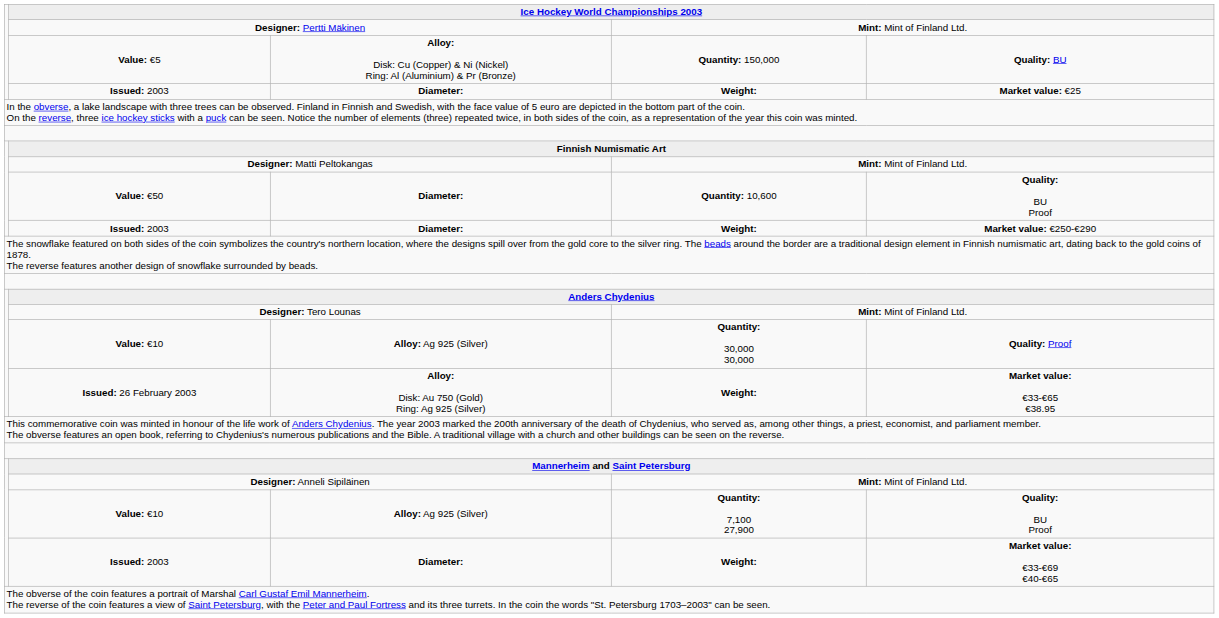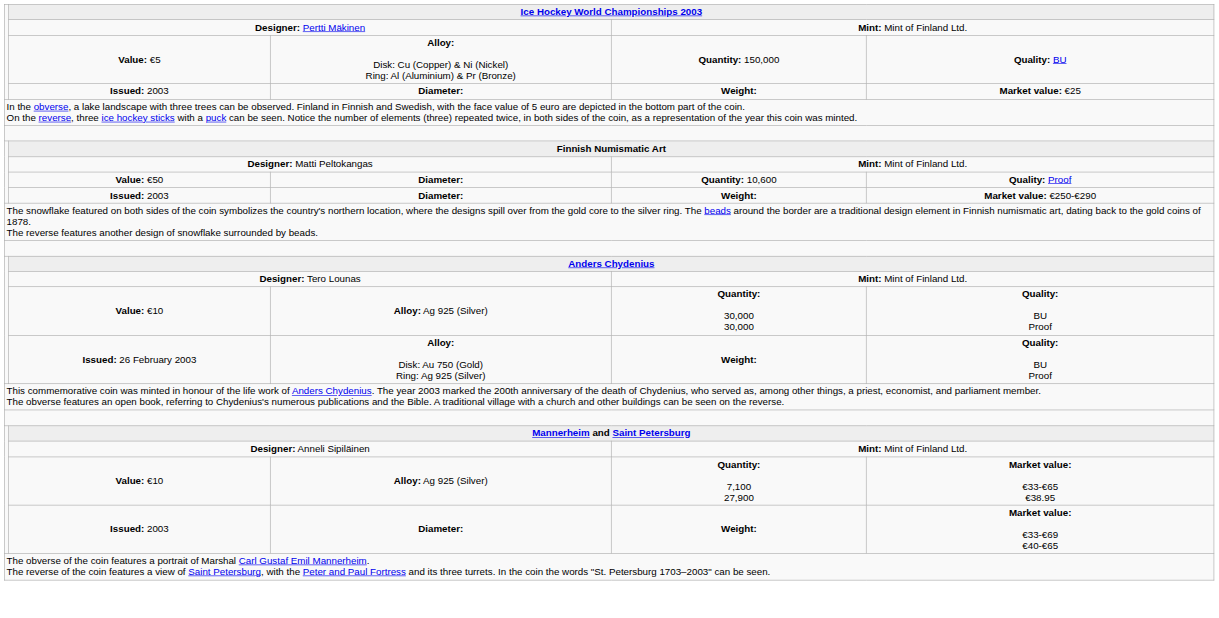(1040, 196) Quality: BU Proof -> (1040, 179) Quality: Proof
(1040, 344) Quality: Proof -> (1040, 311) Quality: BU Proof
(1040, 392) Market value: €33-€65 €38.95 -> (1040, 359) Quality: BU Proof
(1040, 513) Quality: BU Proof -> (1040, 481) Market value: €33-€65 €38.95
